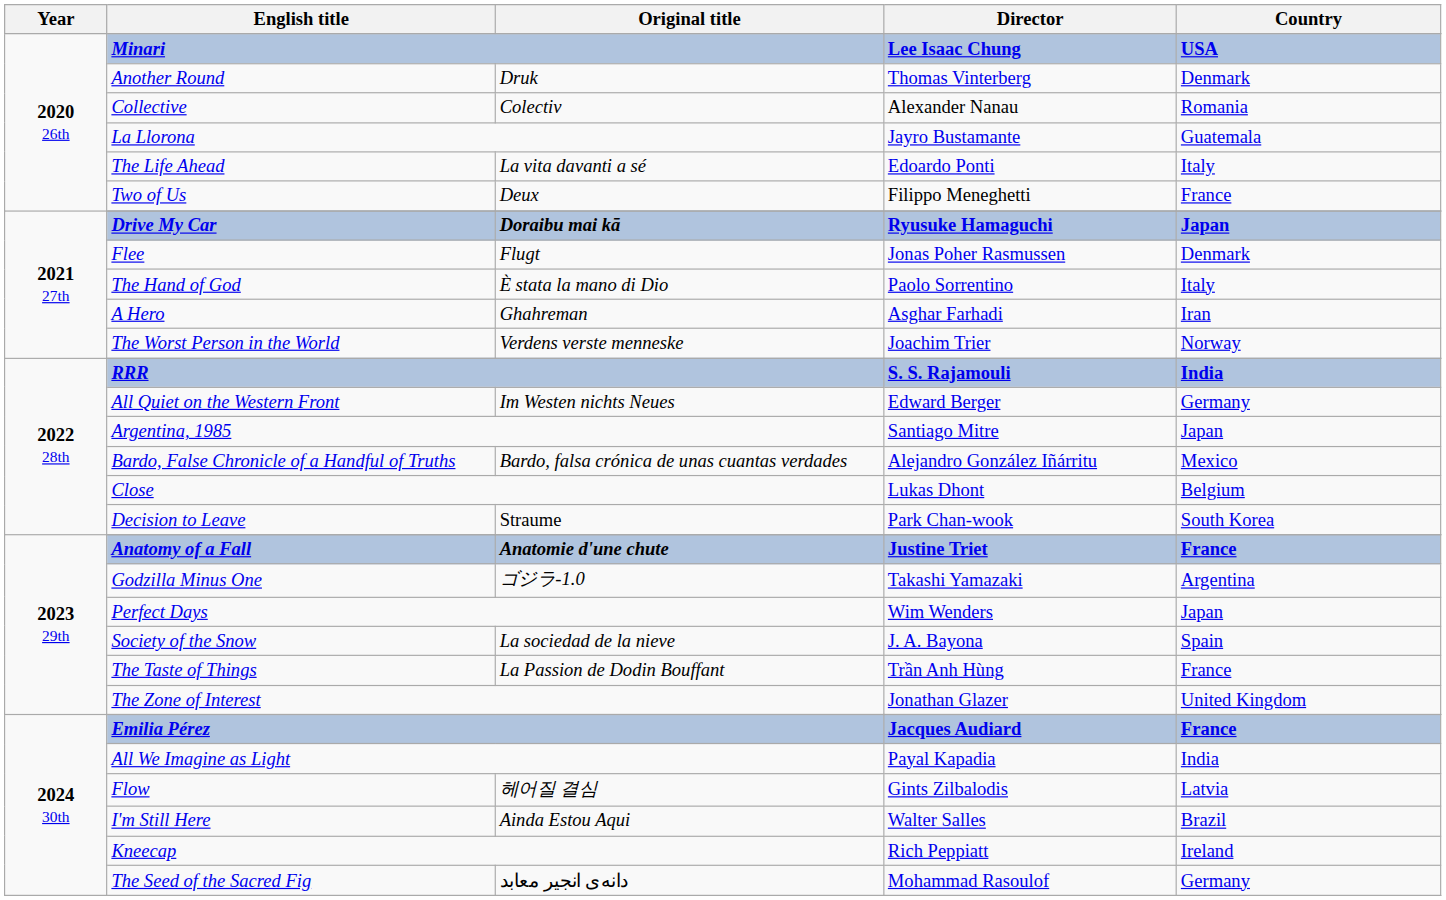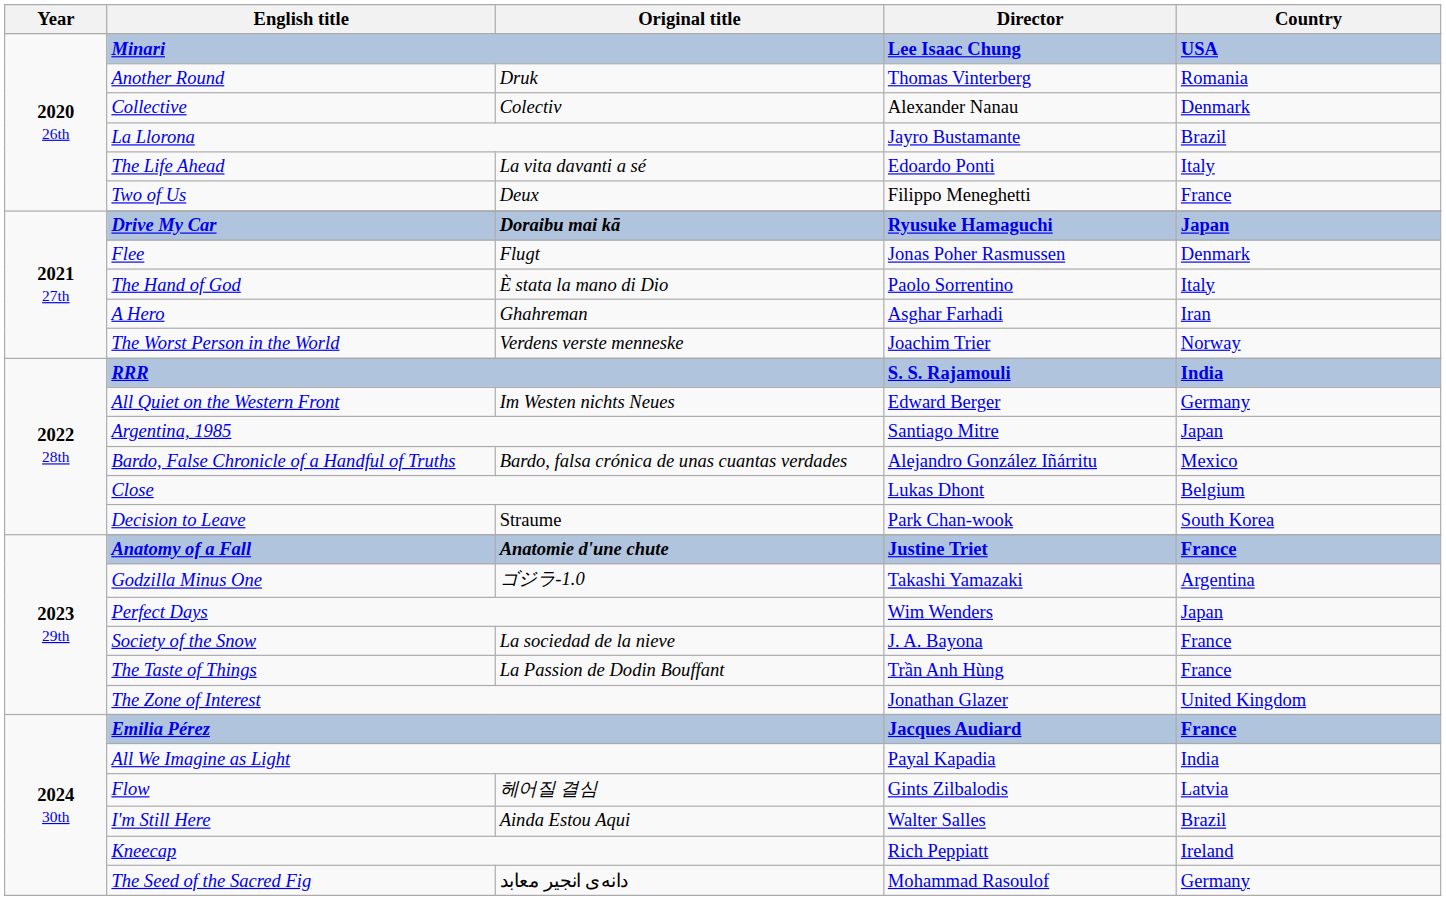(1215, 78) Denmark -> (1214, 78) Romania
(1214, 107) Romania -> (1215, 107) Denmark
(1221, 136) Guatemala -> (1204, 136) Brazil
(1202, 640) Spain -> (1206, 640) France
